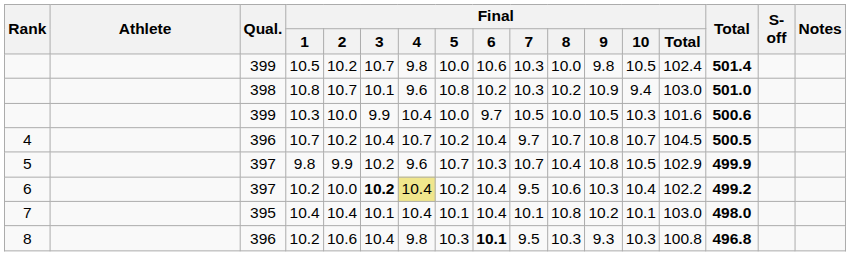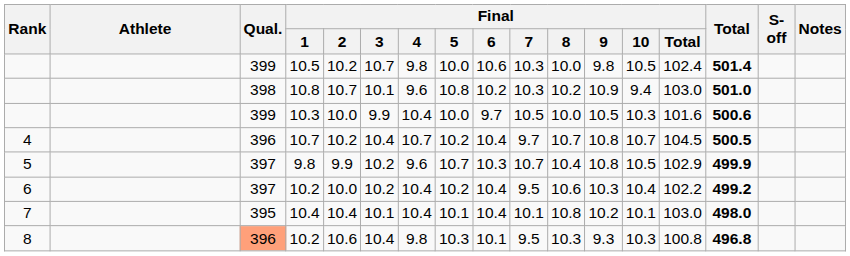(379, 189) bold -> (379, 189) normal
(417, 189) khaki background -> (417, 189) no background
(263, 238) no background -> (263, 238) lightsalmon background
(491, 238) bold -> (491, 238) normal
